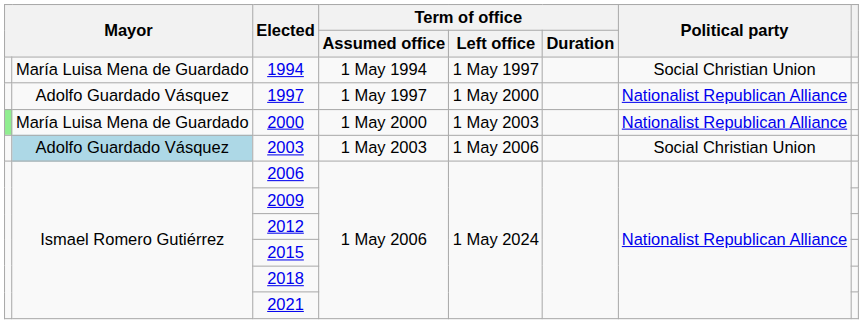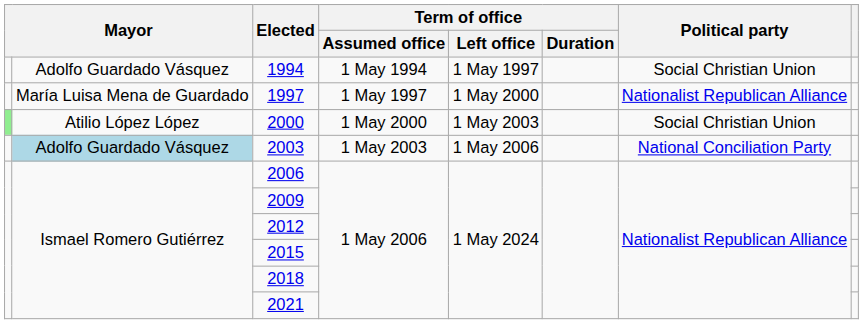(132, 69) María Luisa Mena de Guardado -> (132, 69) Adolfo Guardado Vásquez
(132, 95) Adolfo Guardado Vásquez -> (132, 95) María Luisa Mena de Guardado
(132, 122) María Luisa Mena de Guardado -> (132, 122) Atilio López López
(734, 122) Nationalist Republican Alliance -> (734, 122) Social Christian Union
(734, 148) Social Christian Union -> (734, 148) National Conciliation Party
